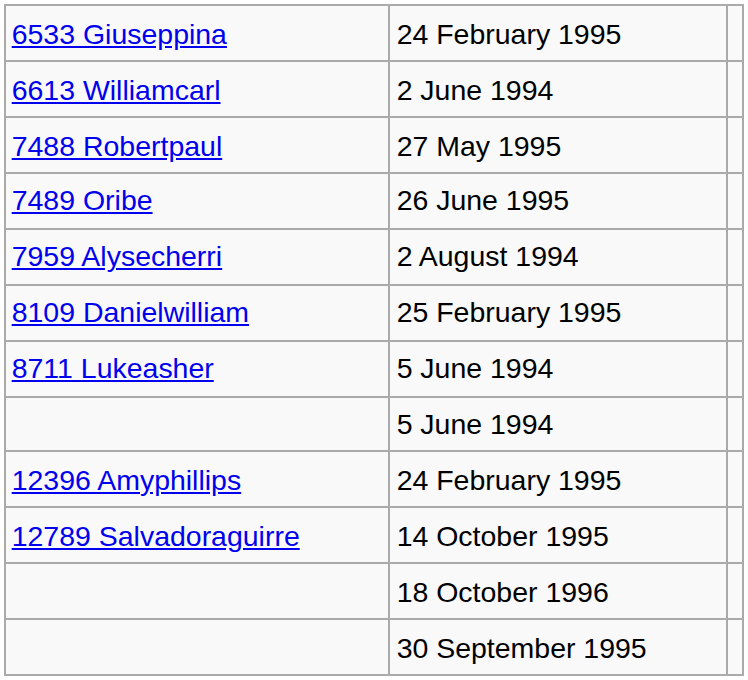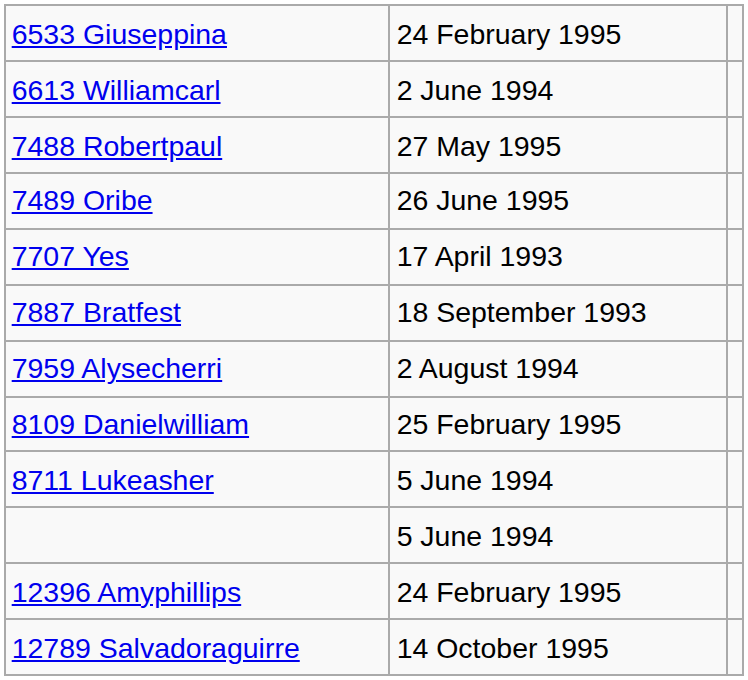+ row: (70, 257)
+ row: (96, 312)
- row: (197, 592)
- row: (197, 647)
